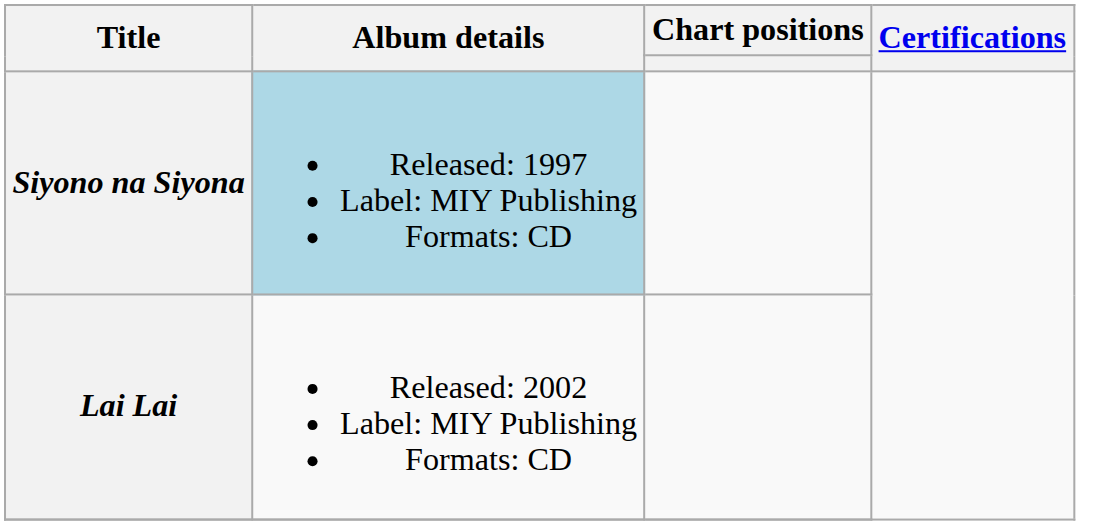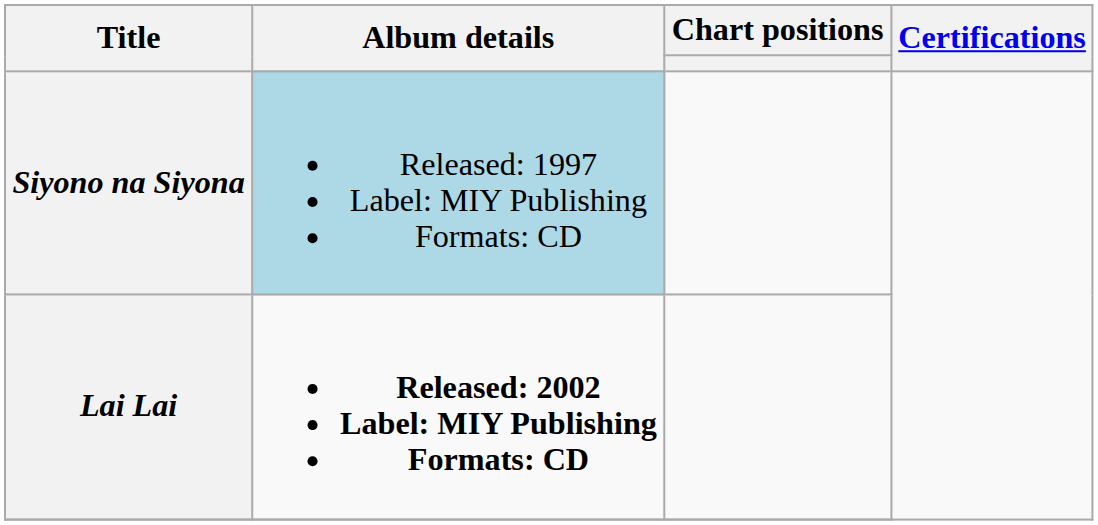(448, 425) normal -> (458, 425) bold
